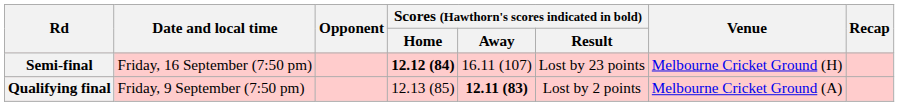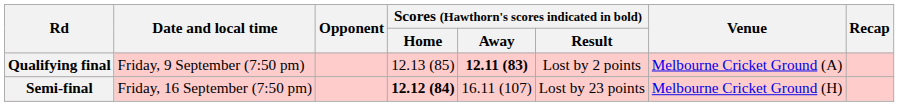rows swapped: (59, 88) <-> (59, 64)
